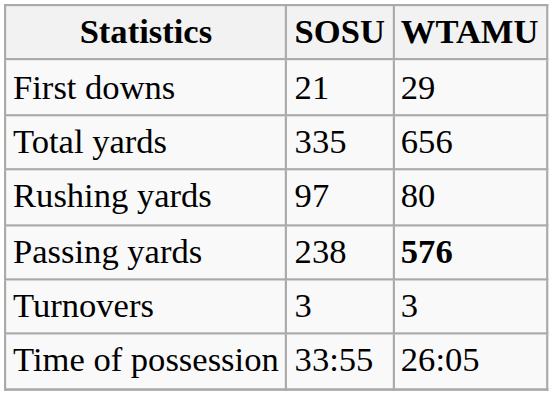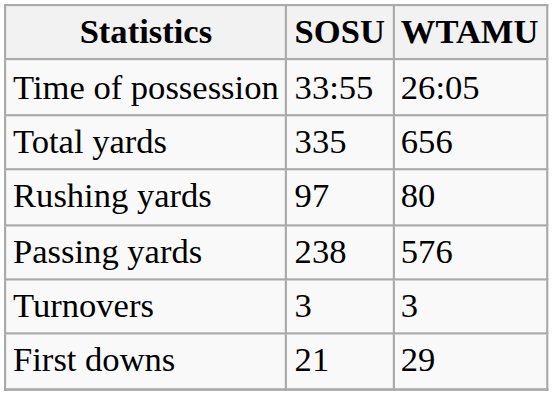rows swapped: (94, 86) <-> (146, 360)
(427, 251) bold -> (427, 251) normal
